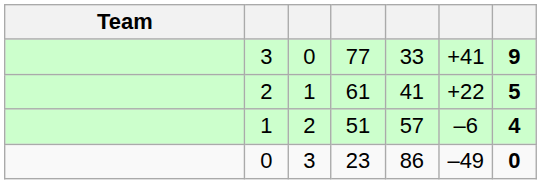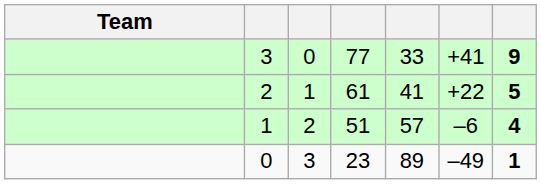(412, 160) 86 -> (412, 160) 89
(514, 160) 0 -> (514, 160) 1
